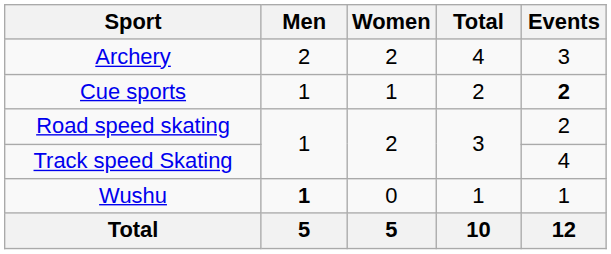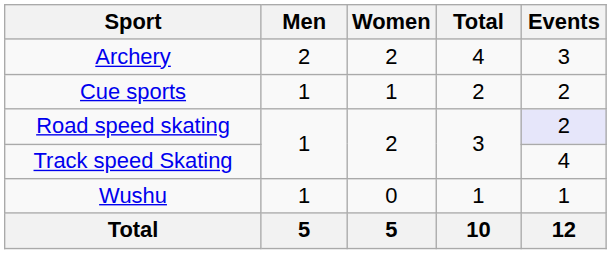(564, 91) bold -> (564, 91) normal
(564, 126) no background -> (564, 126) lavender background
(304, 195) bold -> (304, 195) normal
